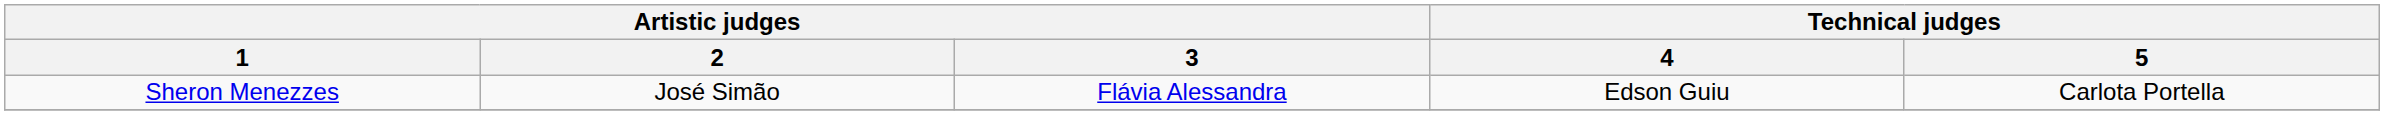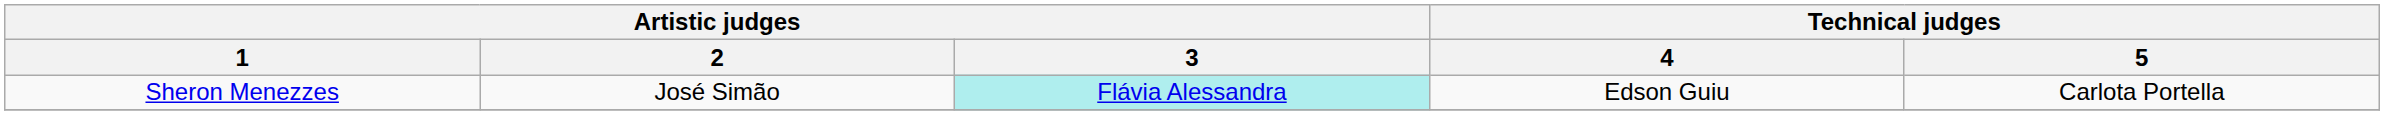(1192, 92) no background -> (1192, 92) paleturquoise background
